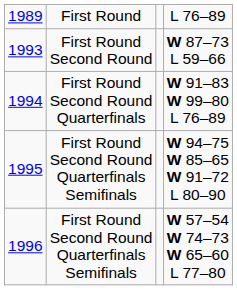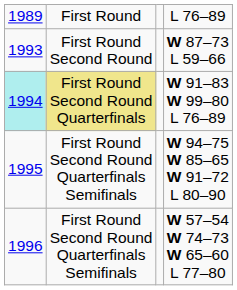(25, 100) no background -> (25, 100) paleturquoise background
(101, 100) no background -> (101, 100) khaki background
